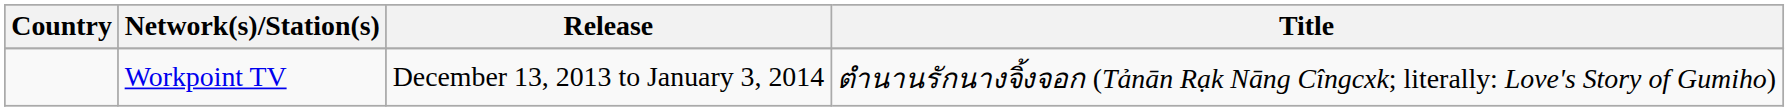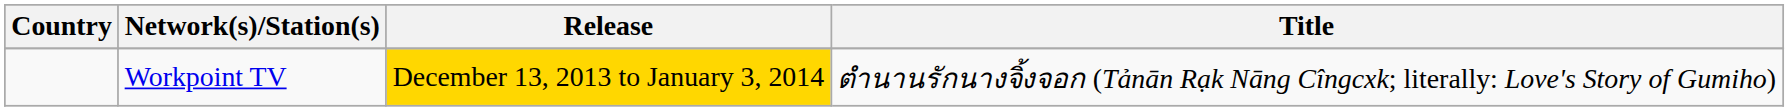(608, 76) no background -> (608, 76) gold background
